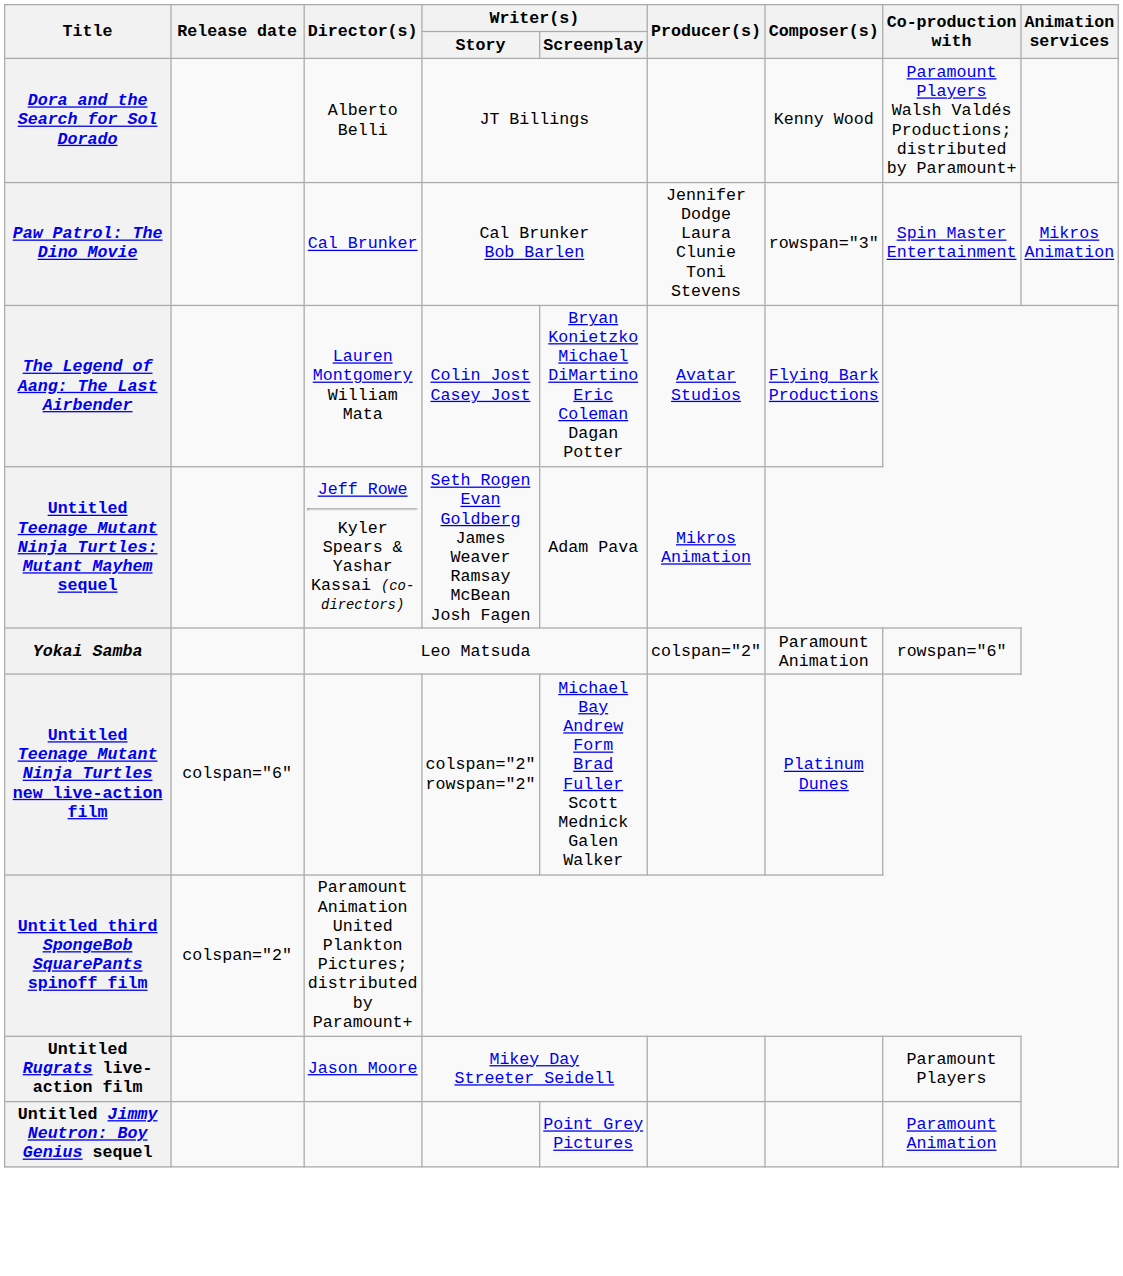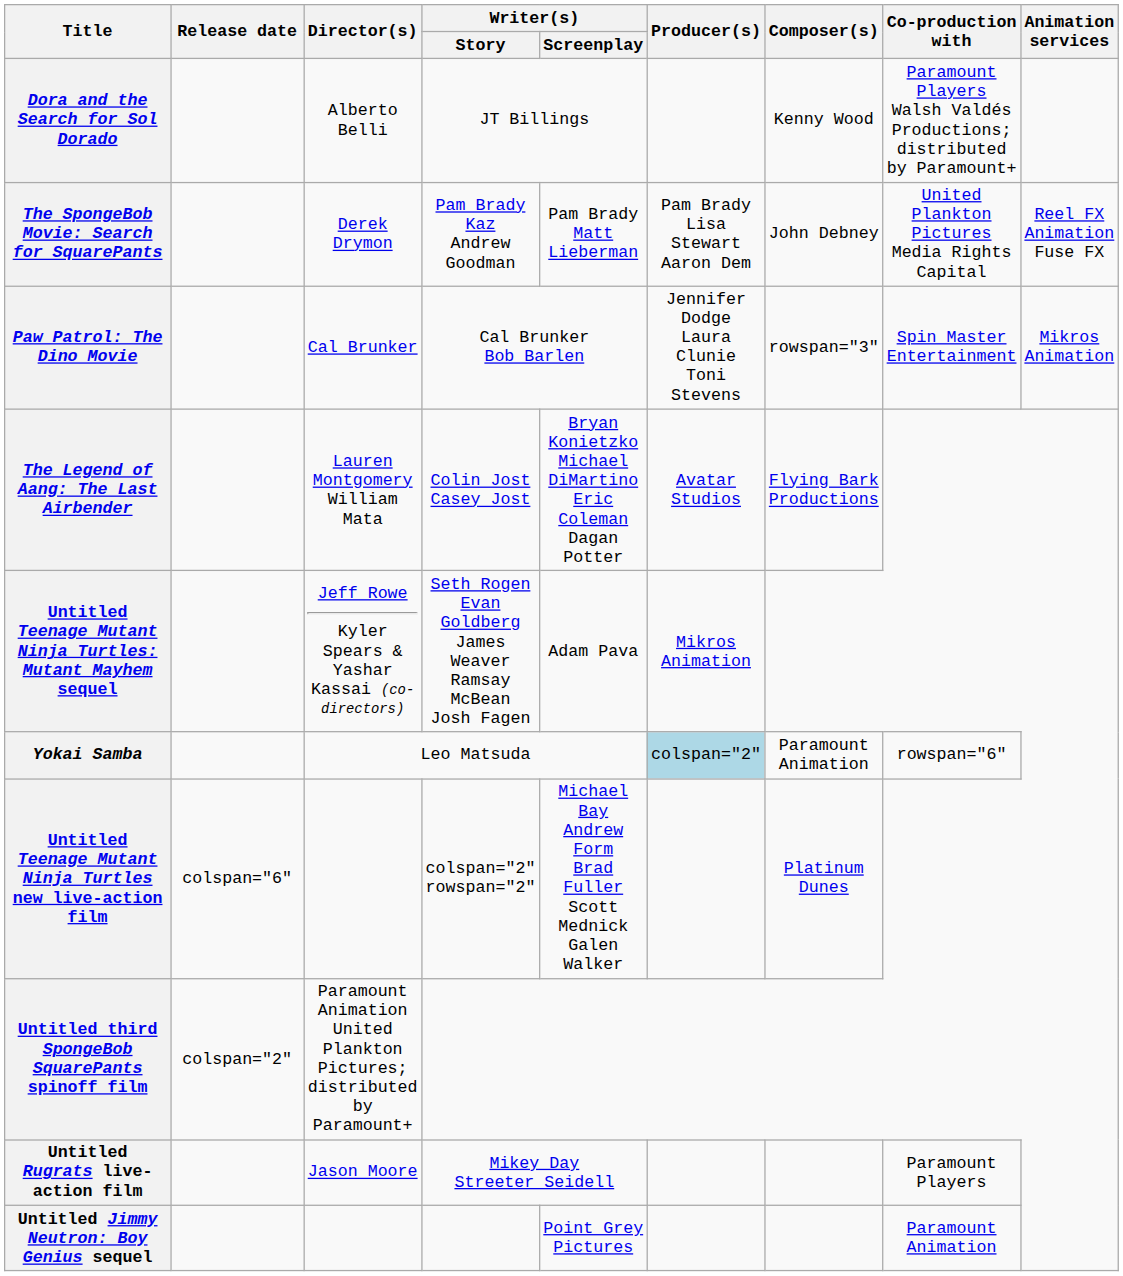+ row: (88, 234)
(706, 651) no background -> (706, 755) lightblue background
